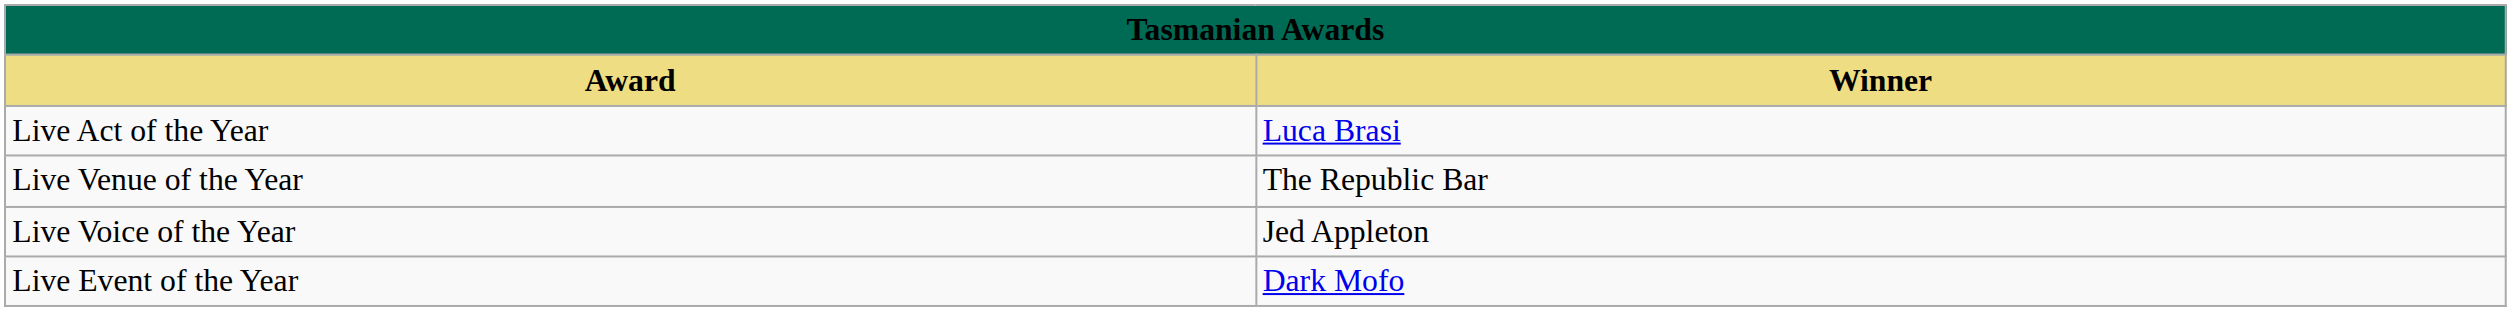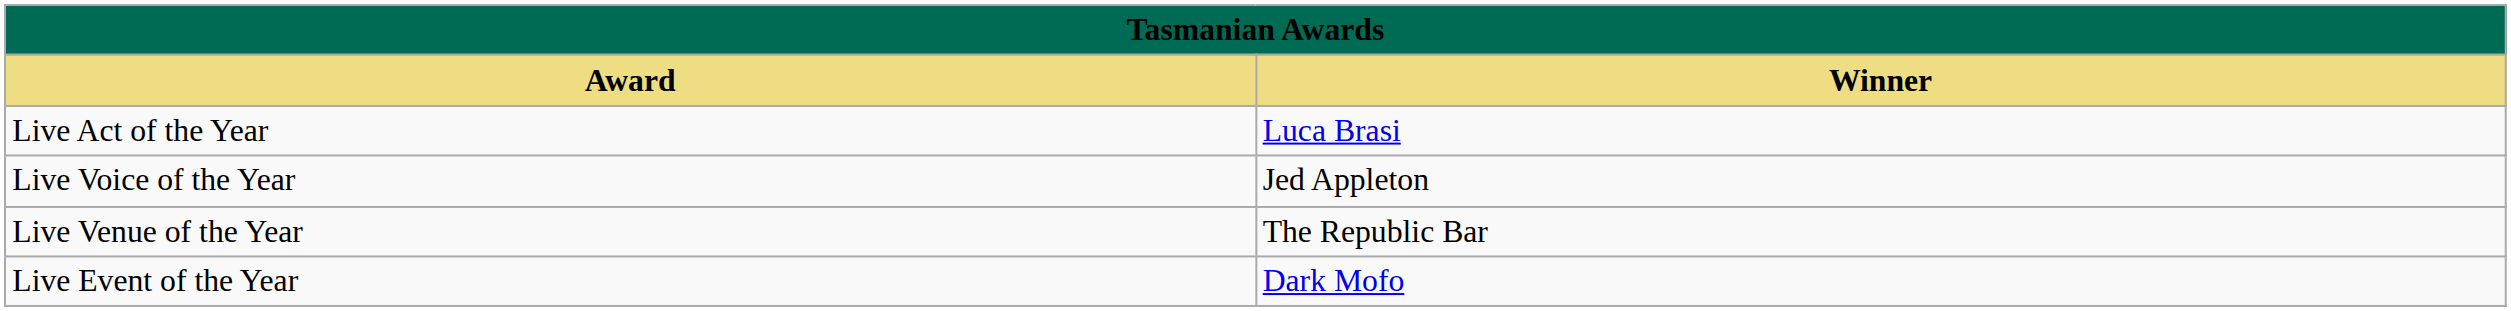rows swapped: (154, 230) <-> (158, 180)
